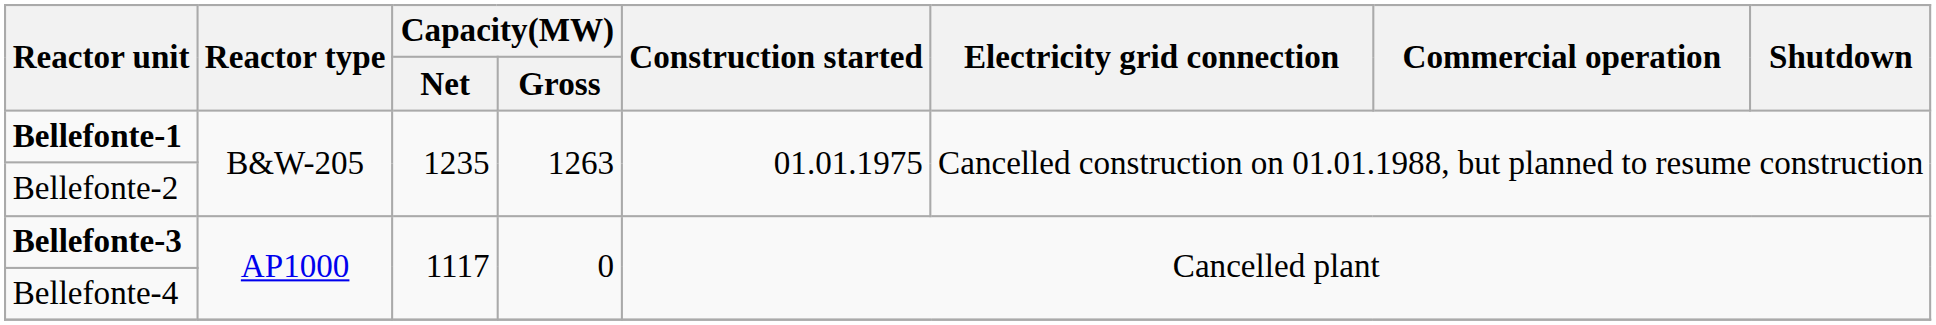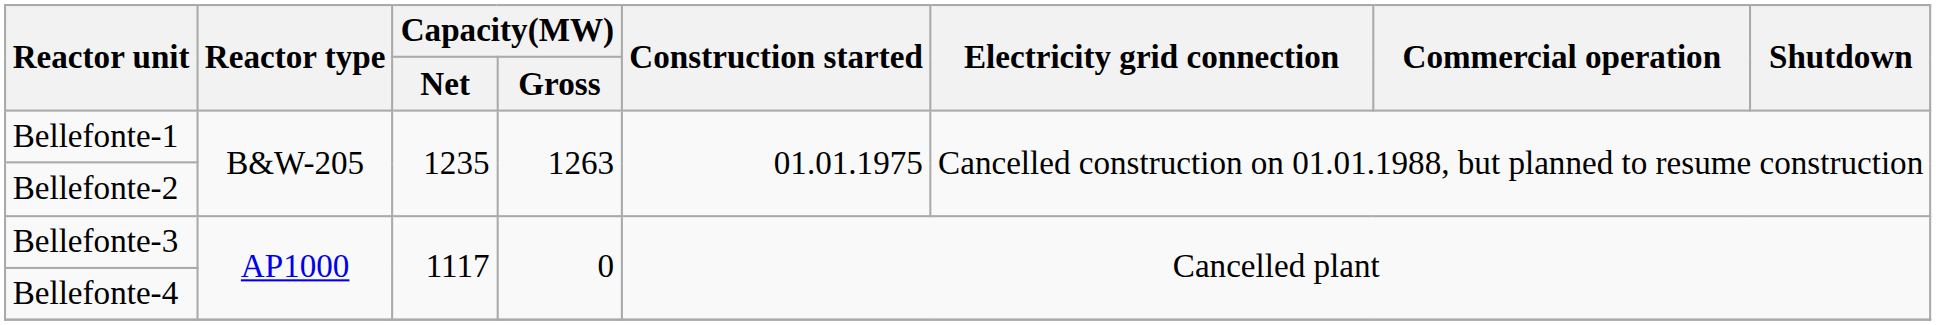(97, 135) bold -> (95, 135) normal
(97, 240) bold -> (95, 240) normal
